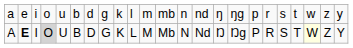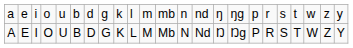(25, 33) bold -> (25, 33) normal
(48, 33) lightgrey background -> (48, 33) no background
(312, 33) lightyellow background -> (312, 33) no background
